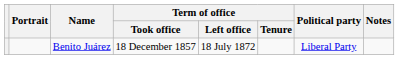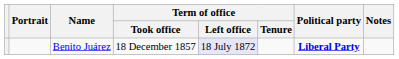(228, 46) no background -> (228, 46) lavender background
(329, 46) normal -> (329, 46) bold
